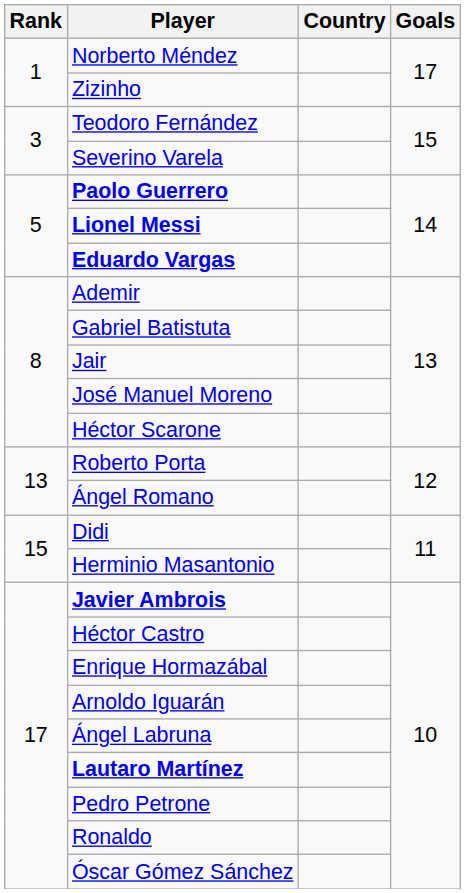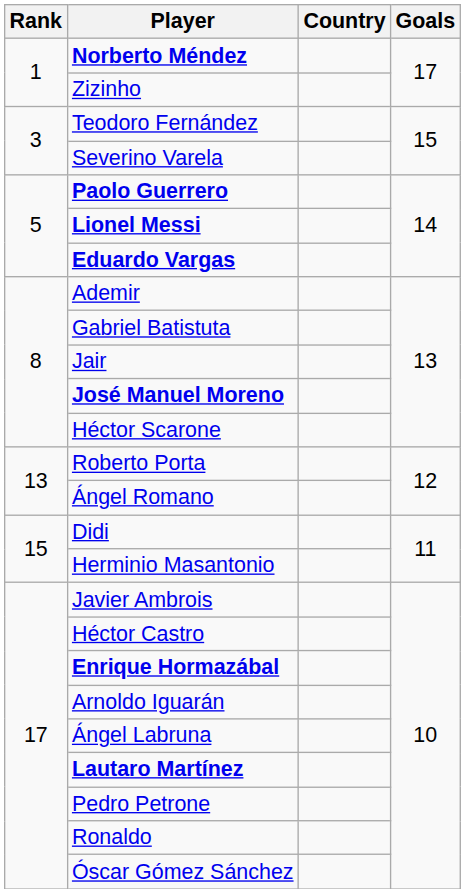(155, 55) normal -> (159, 55) bold
(172, 395) normal -> (178, 395) bold
(149, 599) bold -> (142, 599) normal
(170, 667) normal -> (176, 667) bold
